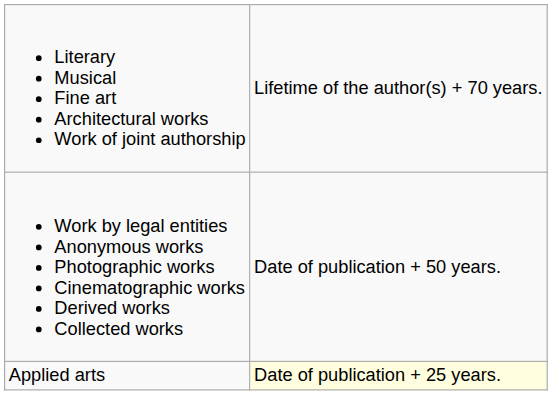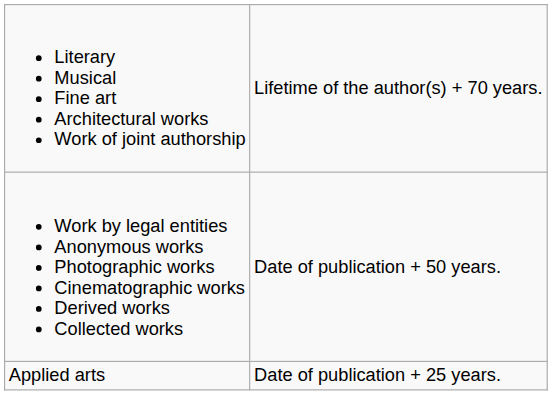(378, 375) lightyellow background -> (378, 375) no background
